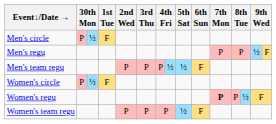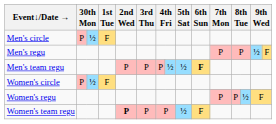(201, 67) normal -> (201, 67) bold
(221, 97) bold -> (221, 97) normal
(126, 112) normal -> (126, 112) bold
